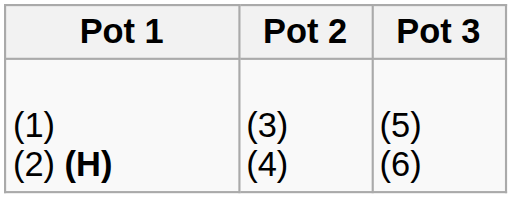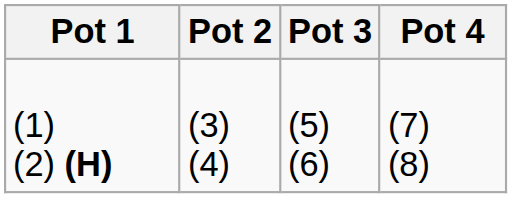+ column: (442, 31)
